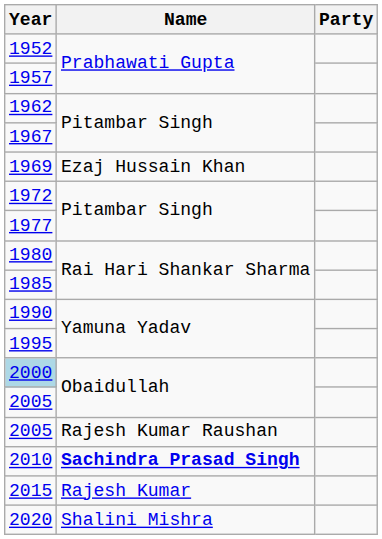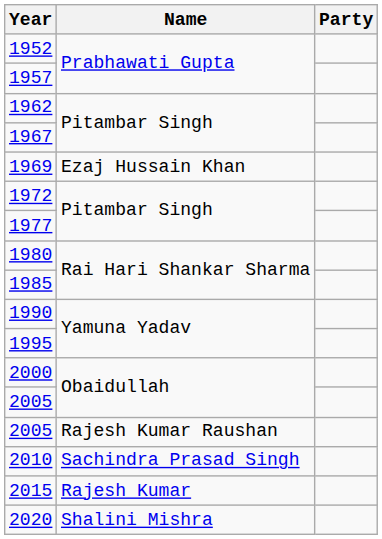(31, 373) lightblue background -> (31, 373) no background
(180, 461) bold -> (180, 461) normal
